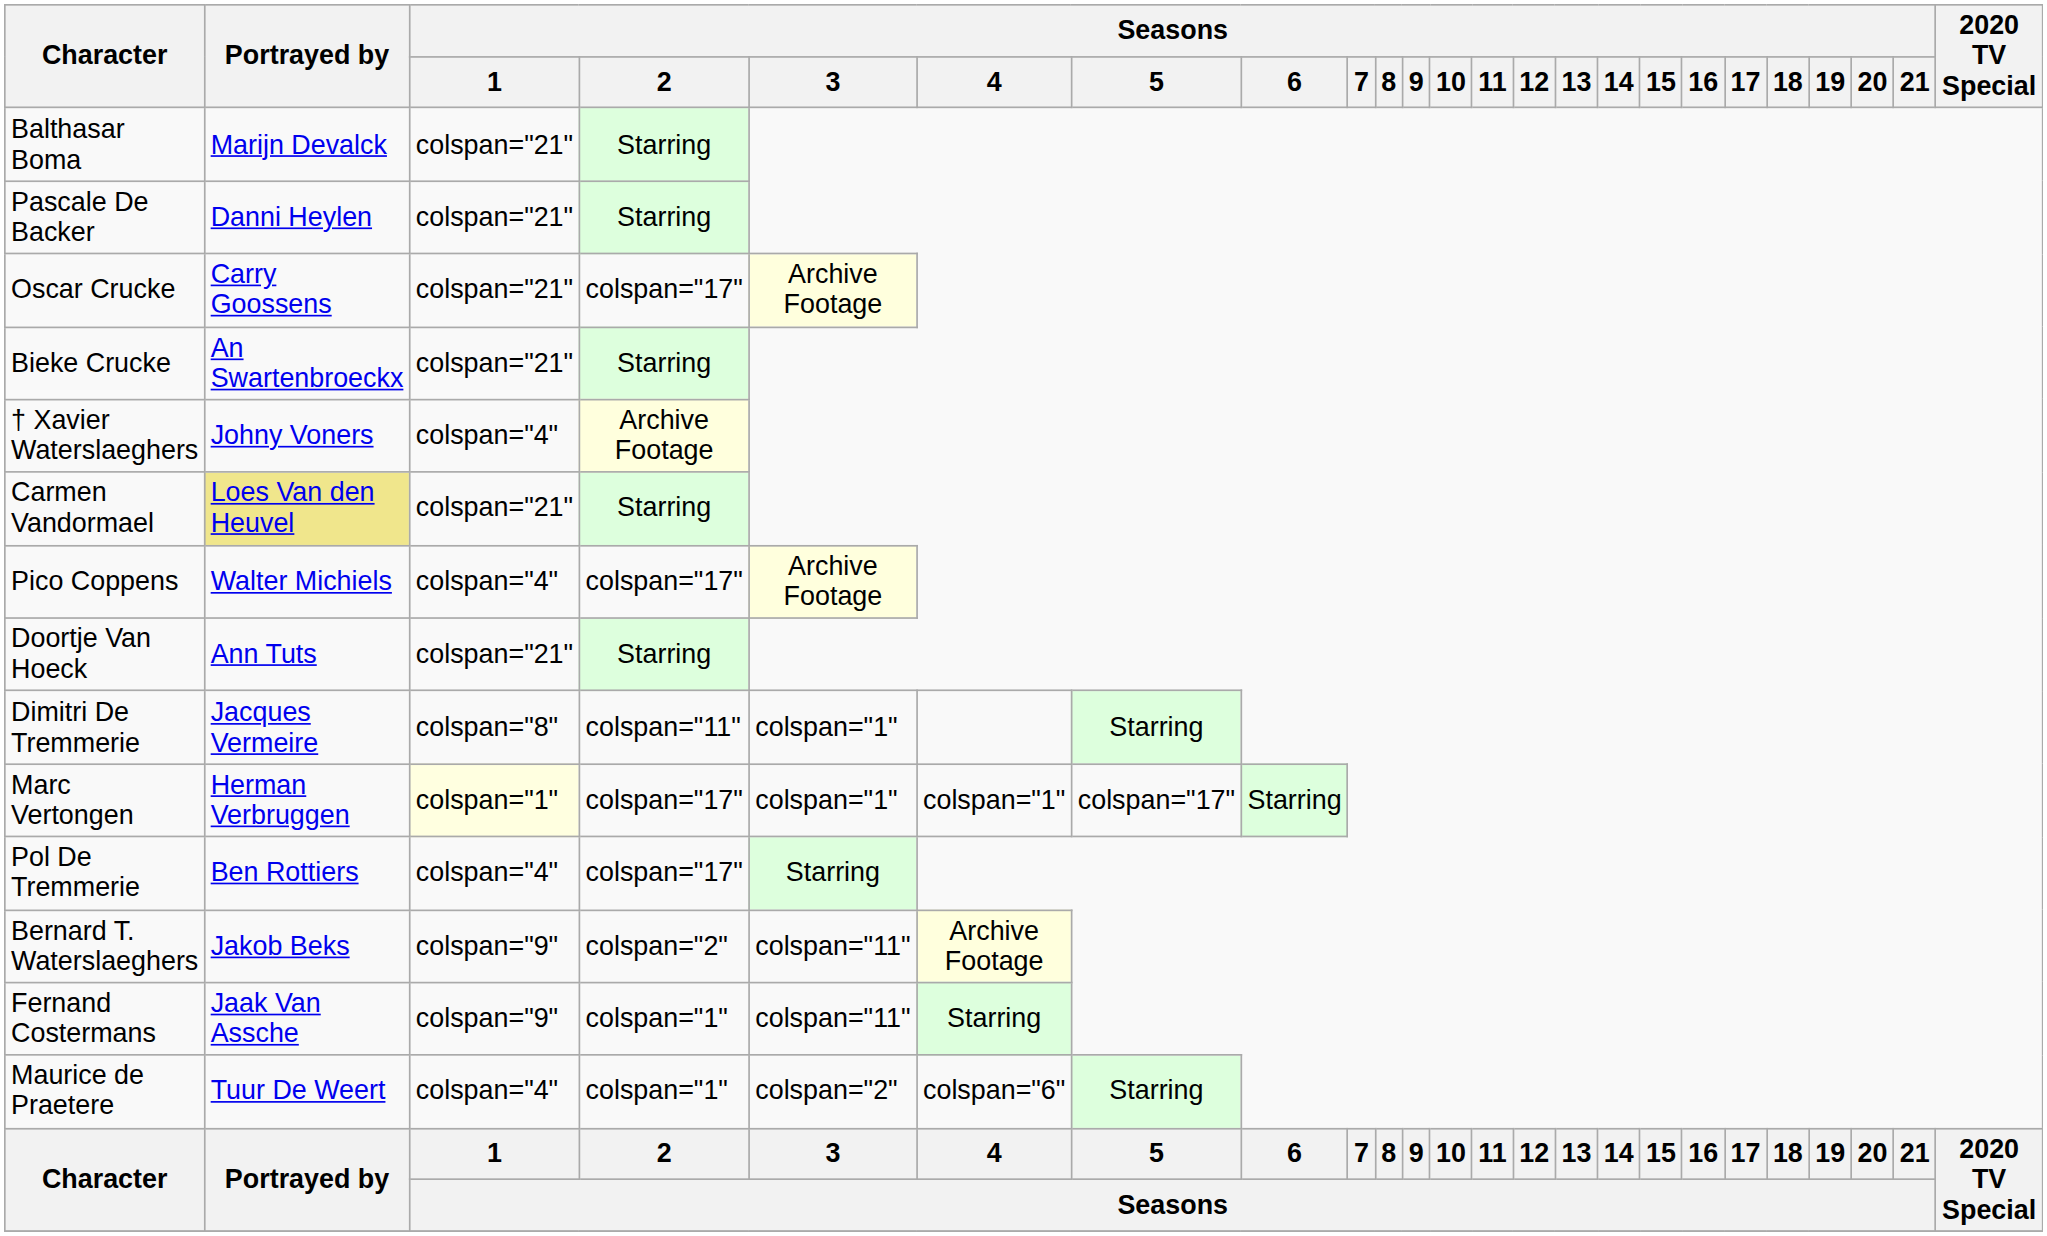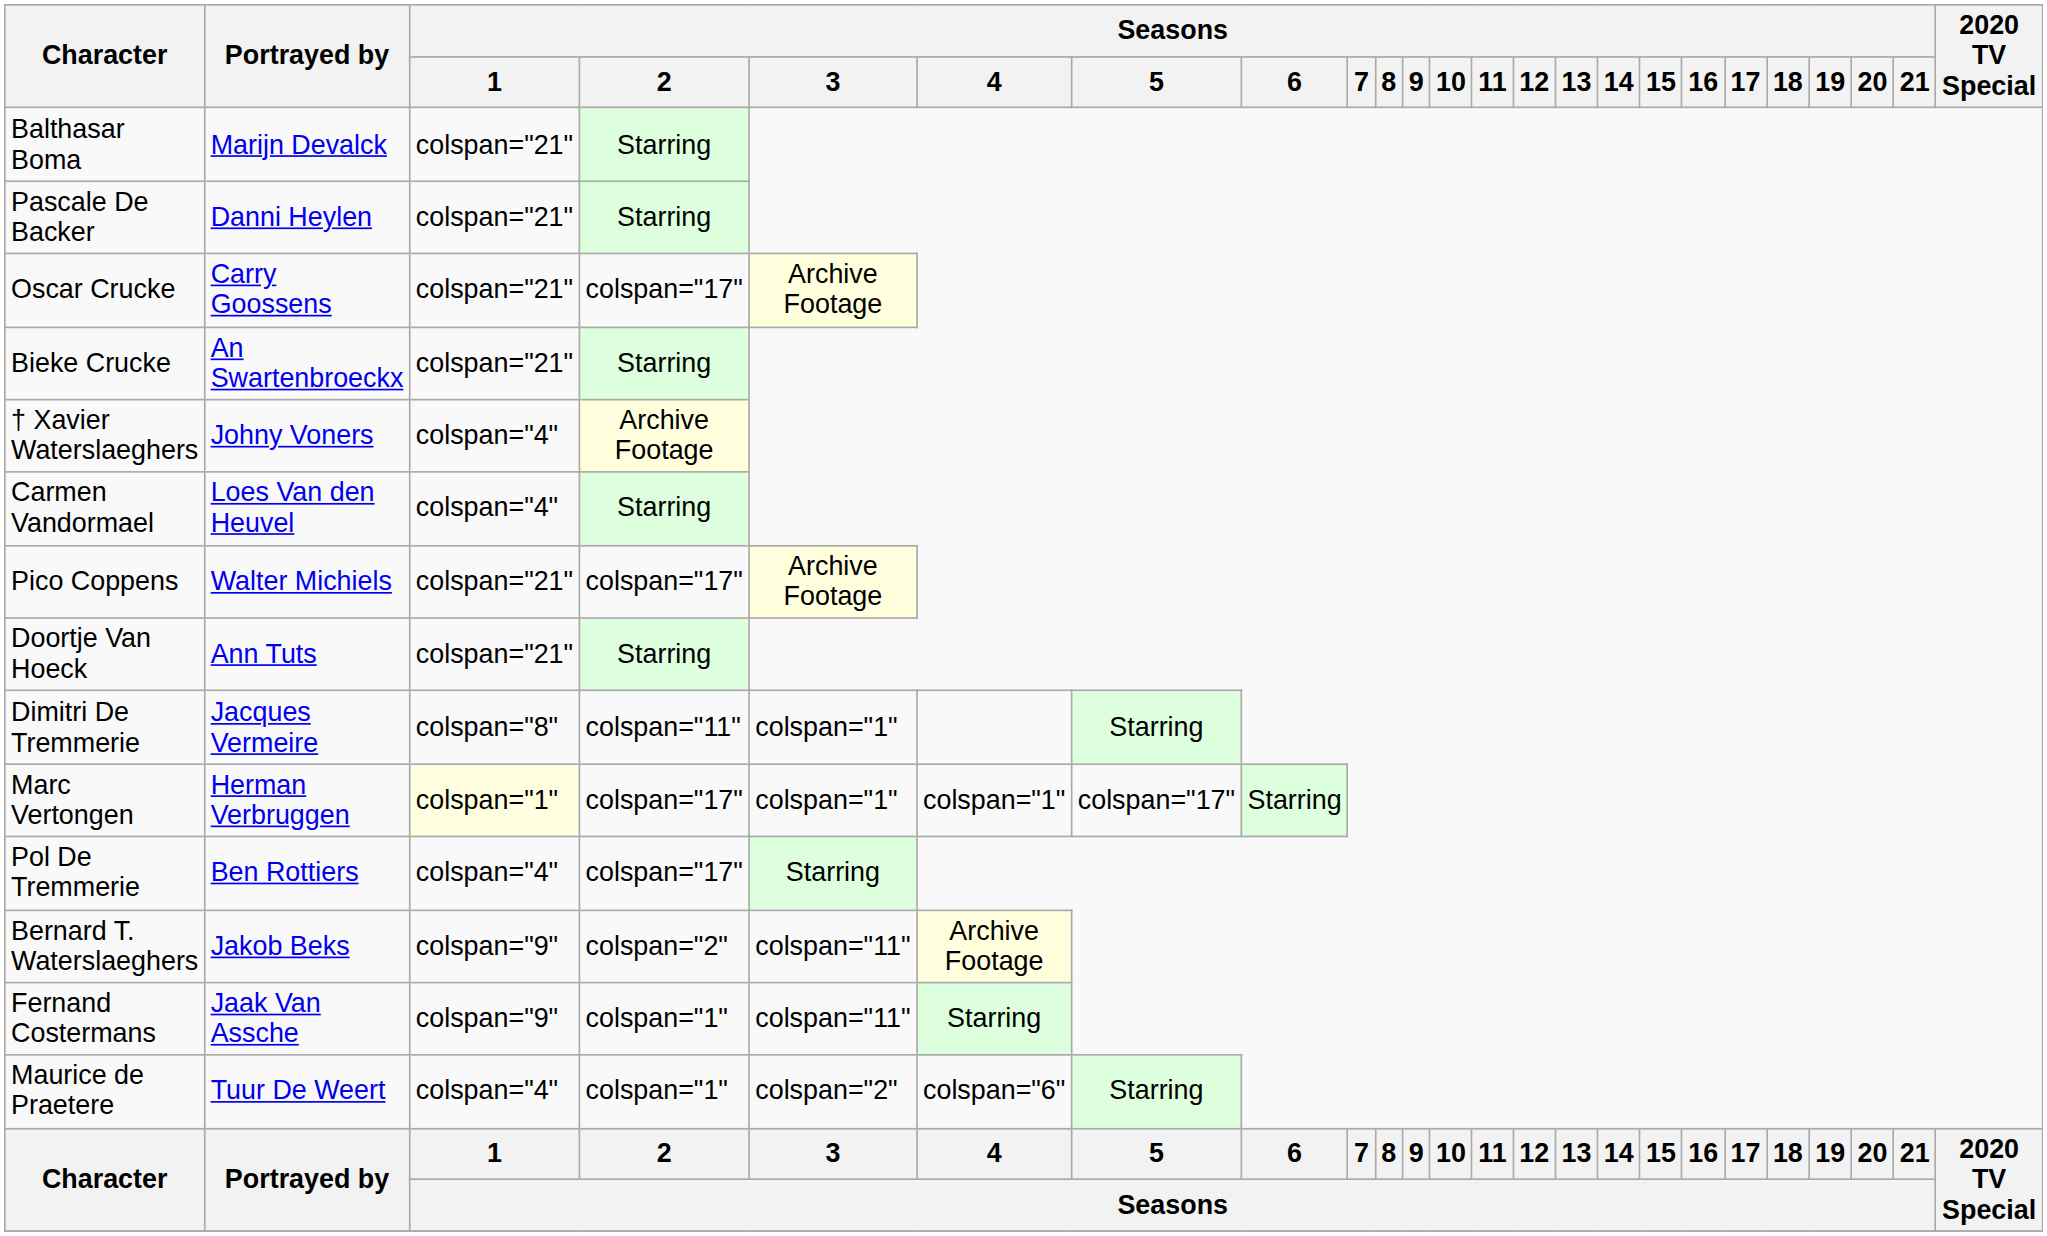(293, 508) khaki background -> (293, 508) no background
(494, 508) colspan="21" -> (487, 508) colspan="4"
(487, 581) colspan="4" -> (494, 581) colspan="21"
